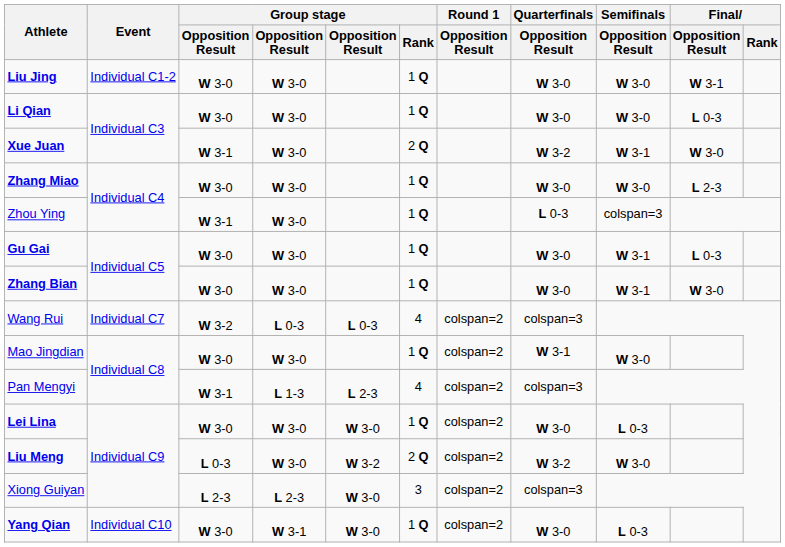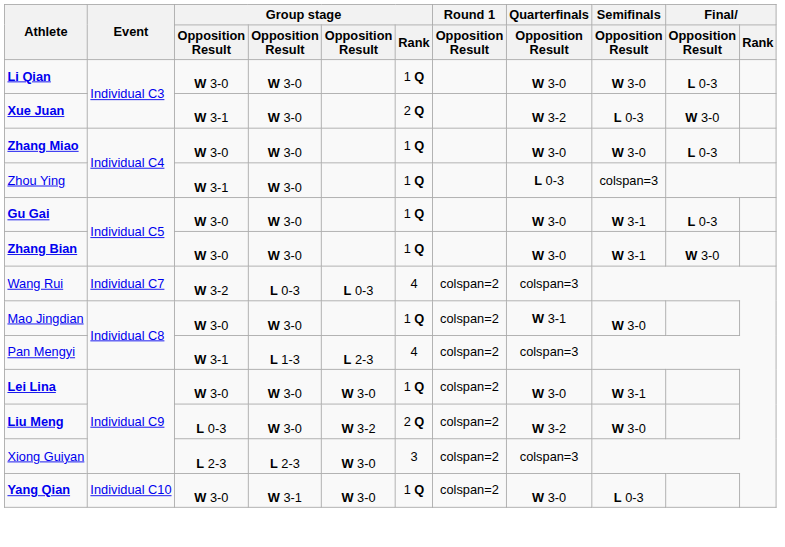- row: (32, 77)
(633, 153) W 3-1 -> (629, 118) L 0-3
(707, 187) L 2-3 -> (702, 153) L 0-3
(633, 429) L 0-3 -> (629, 394) W 3-1
